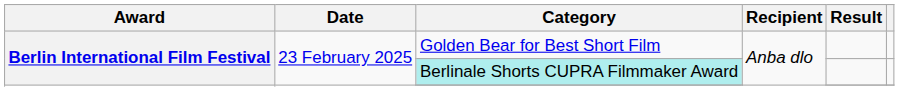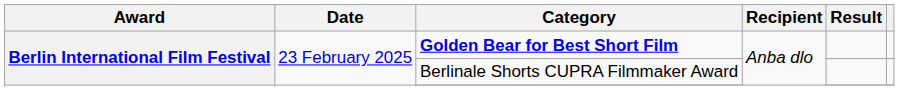(540, 44) normal -> (549, 44) bold
(579, 71) paleturquoise background -> (579, 71) no background
